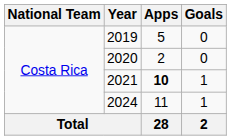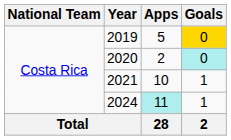(204, 37) no background -> (204, 37) gold background
(204, 59) no background -> (204, 59) paleturquoise background
(161, 80) bold -> (161, 80) normal
(161, 102) no background -> (161, 102) paleturquoise background
